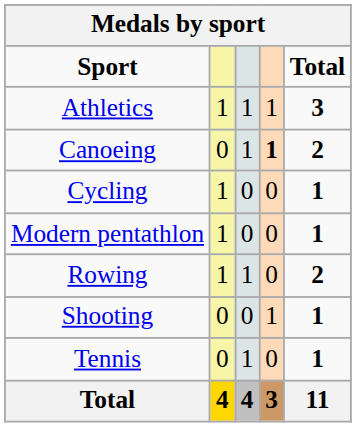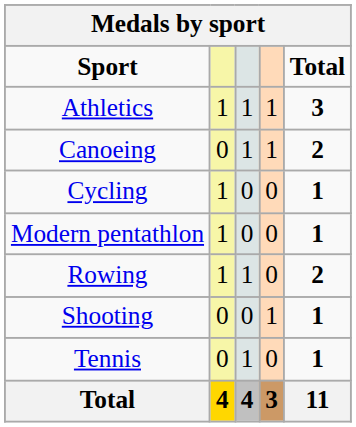(272, 149) bold -> (272, 149) normal
